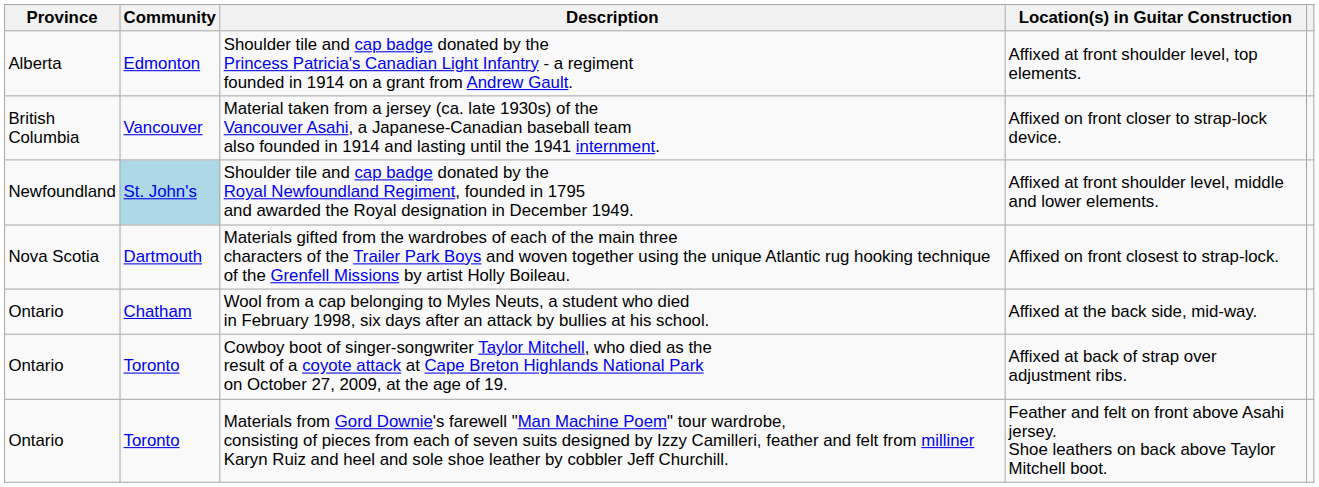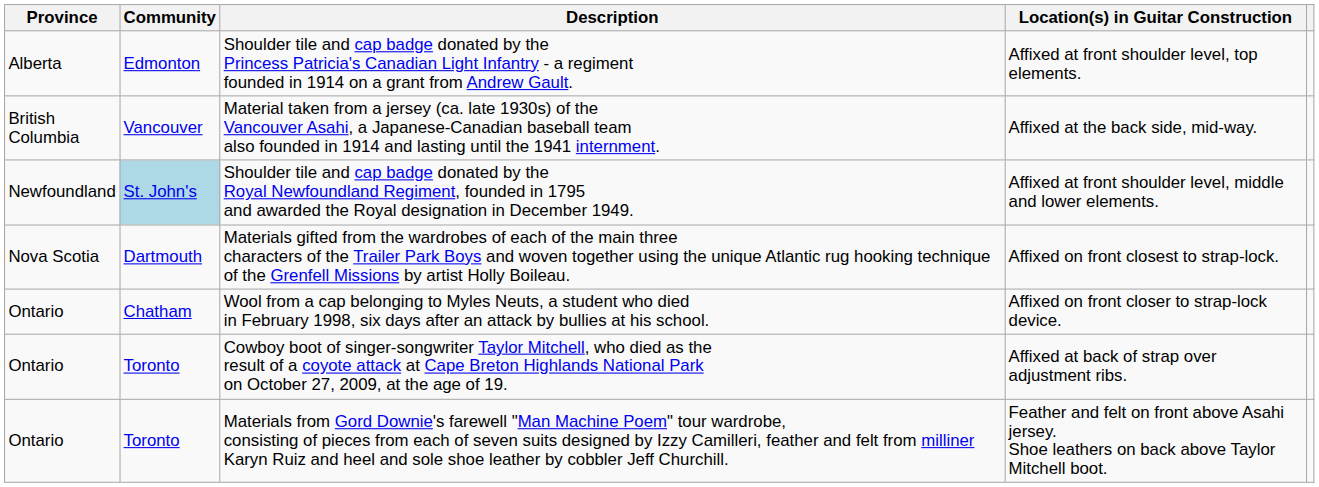(1138, 127) Affixed on front closer to strap-lock device. -> (1133, 127) Affixed at the back side, mid-way.
(1133, 311) Affixed at the back side, mid-way. -> (1138, 311) Affixed on front closer to strap-lock device.
